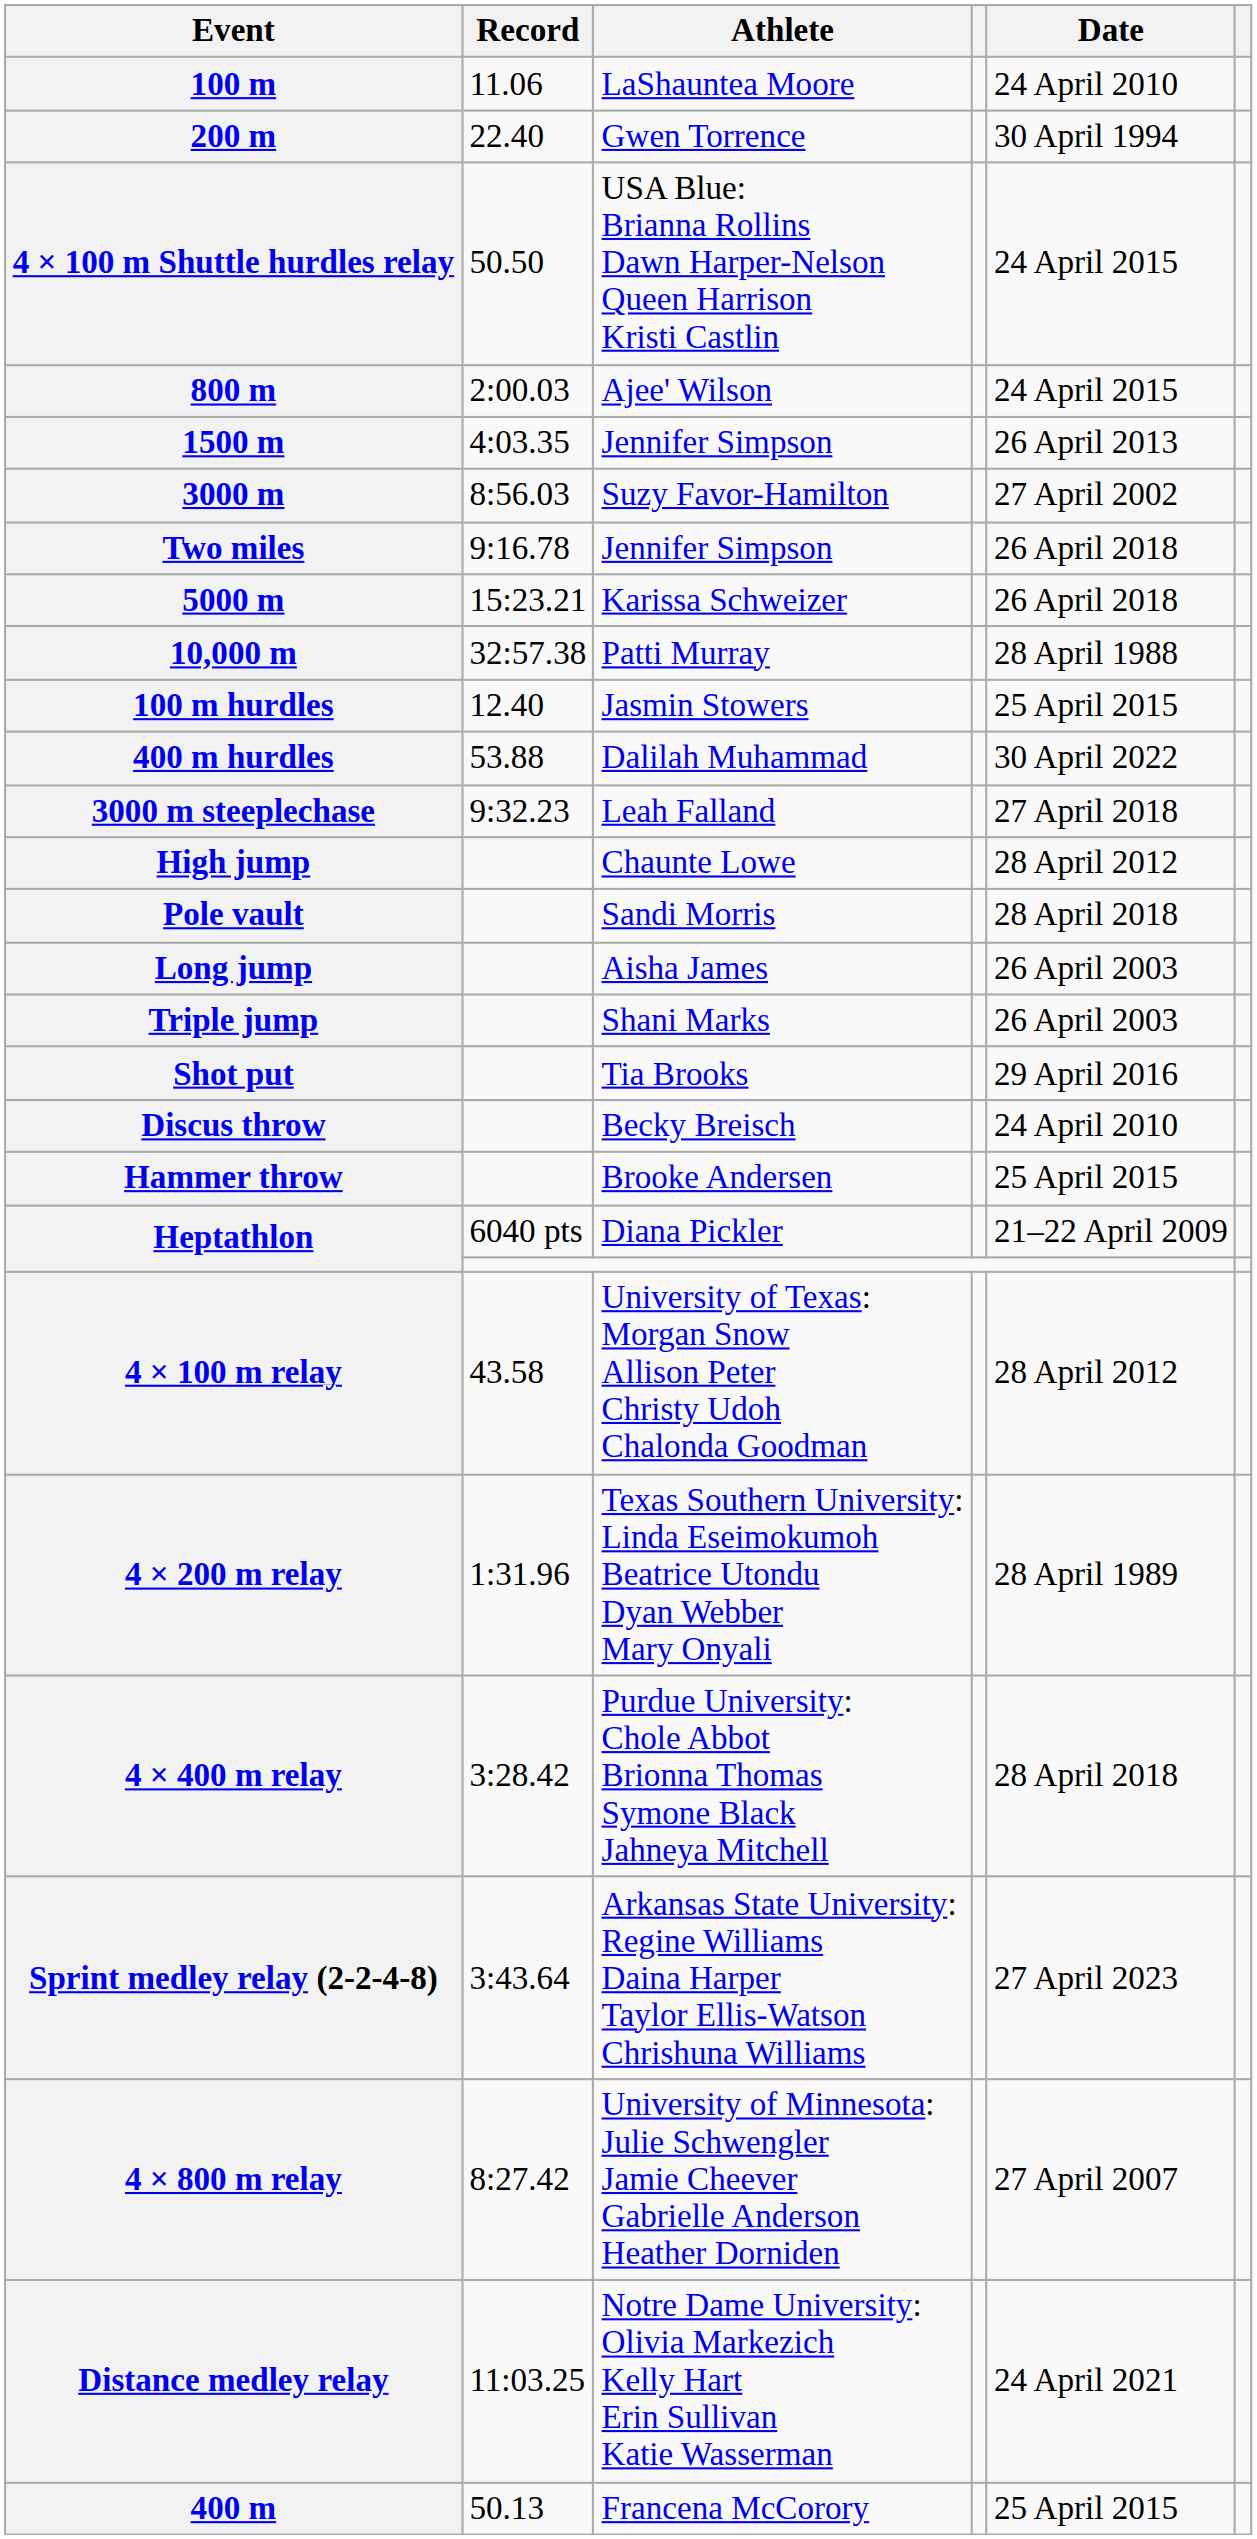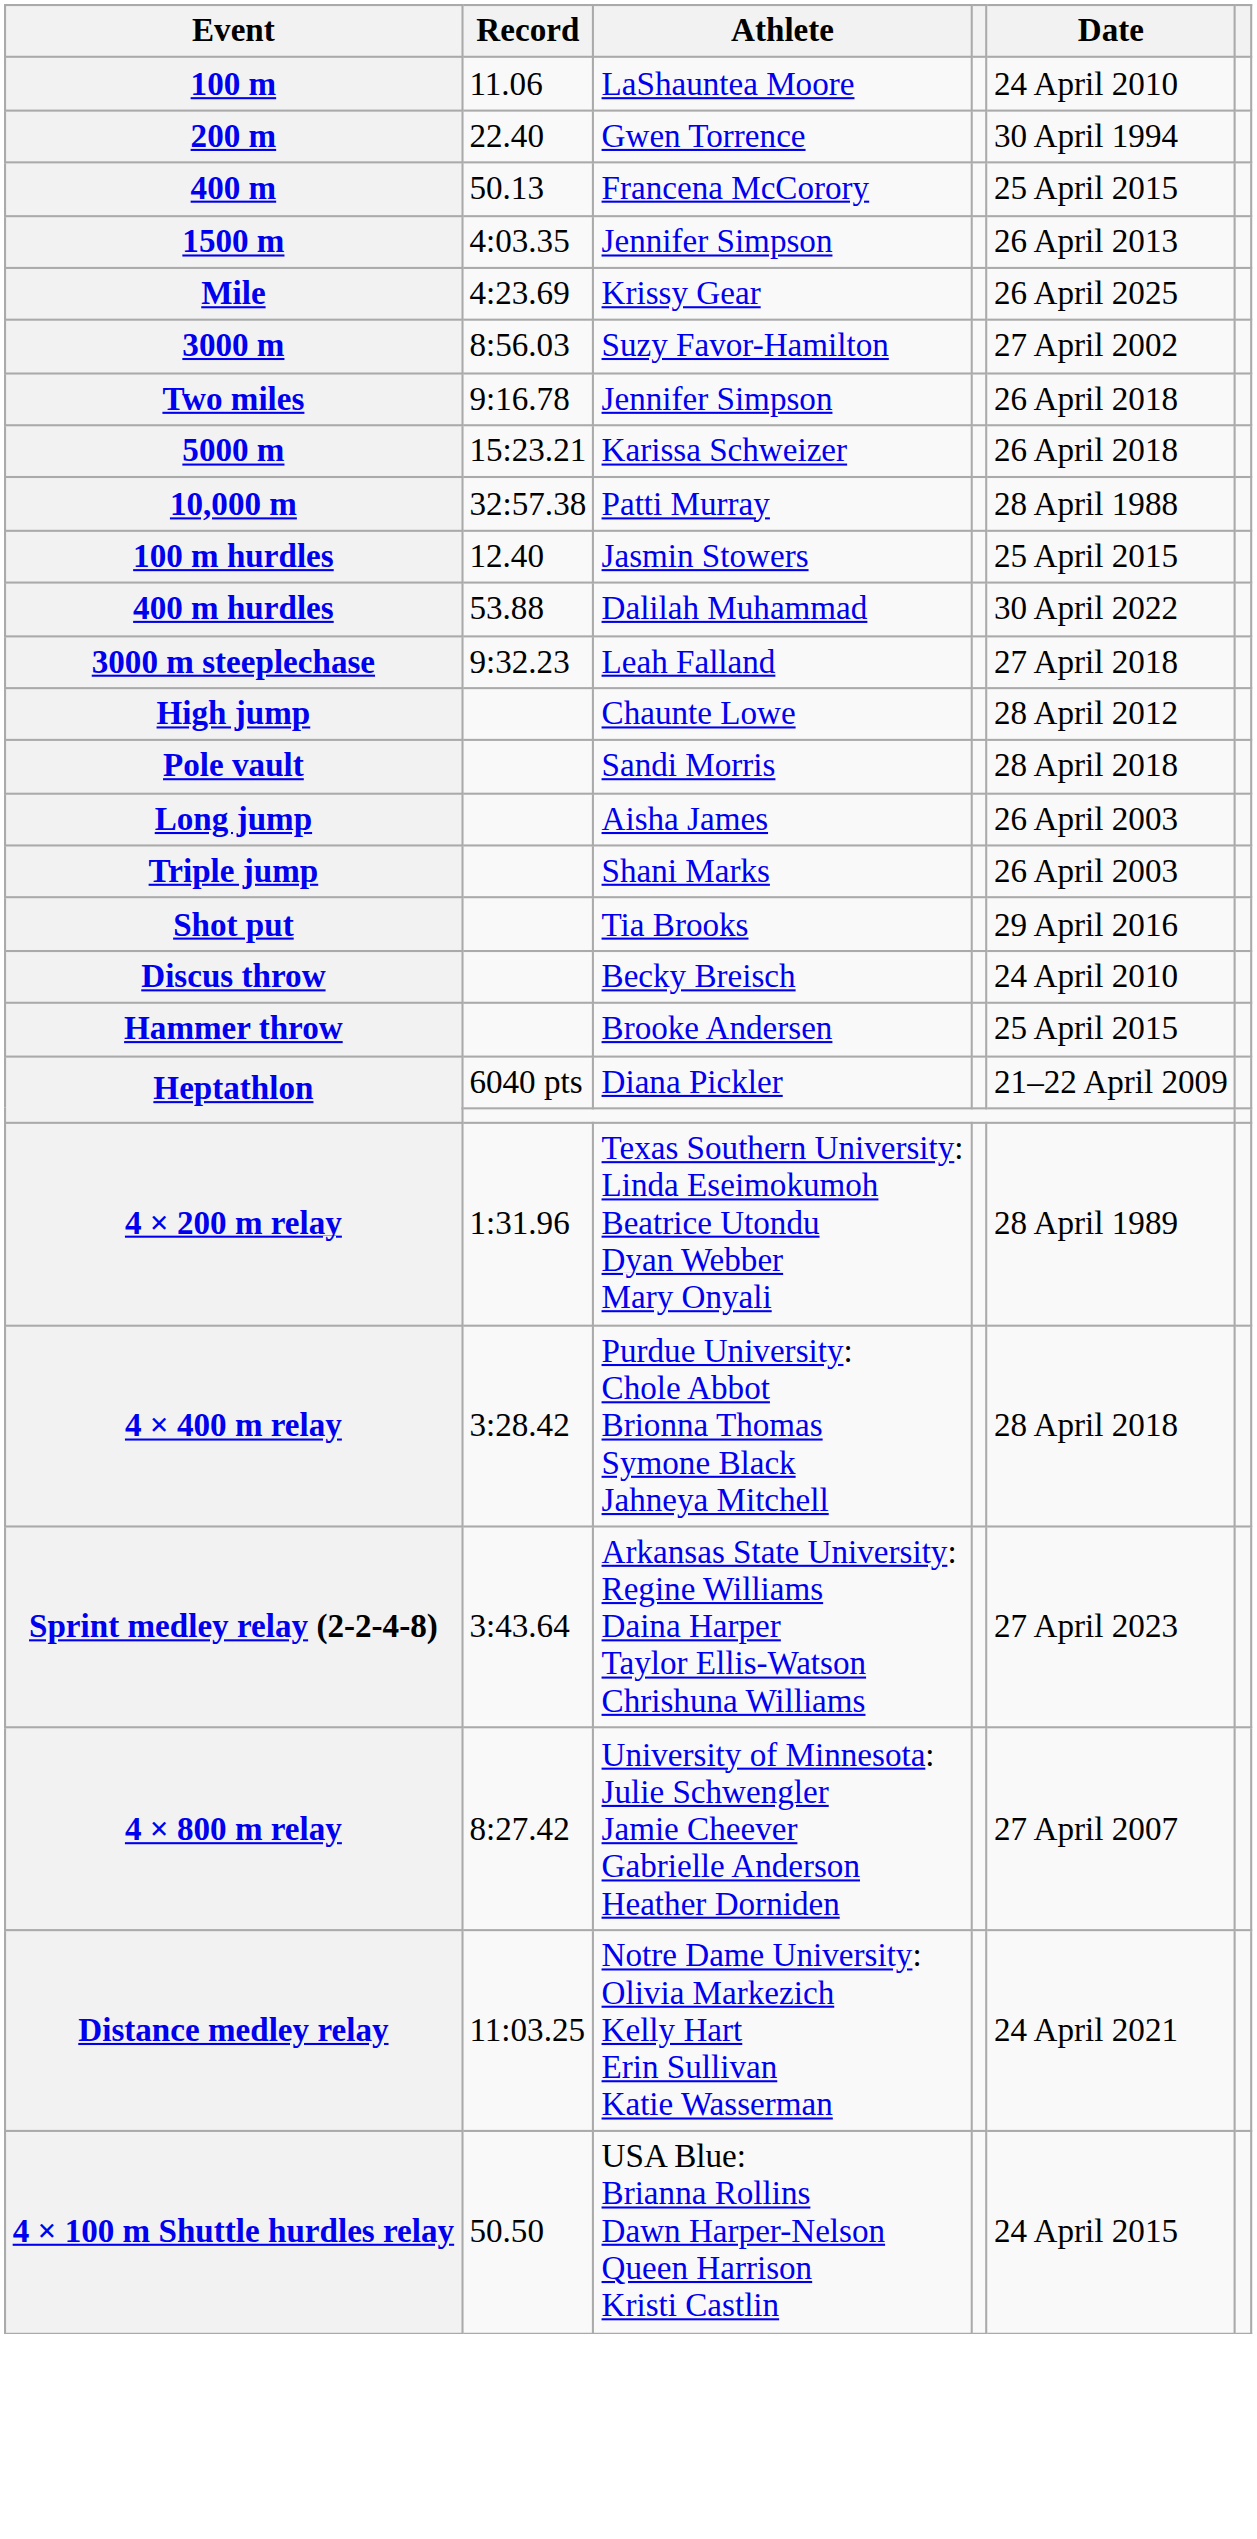rows swapped: (233, 2507) <-> (233, 262)
- row: (233, 389)
+ row: (233, 293)
- row: (233, 1372)
